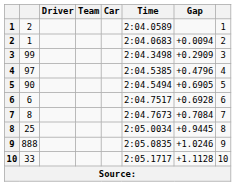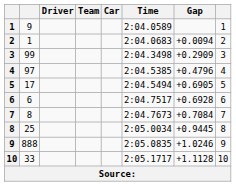(30, 27) 2 -> (30, 27) 9
(30, 85) 90 -> (30, 85) 17
